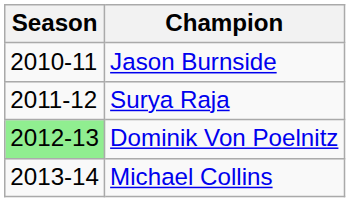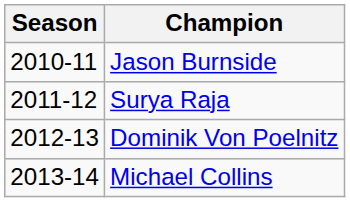(55, 138) lightgreen background -> (55, 138) no background
